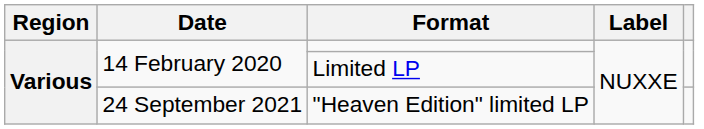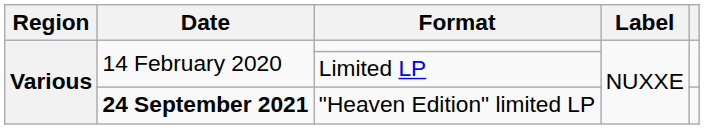(202, 105) normal -> (205, 105) bold
